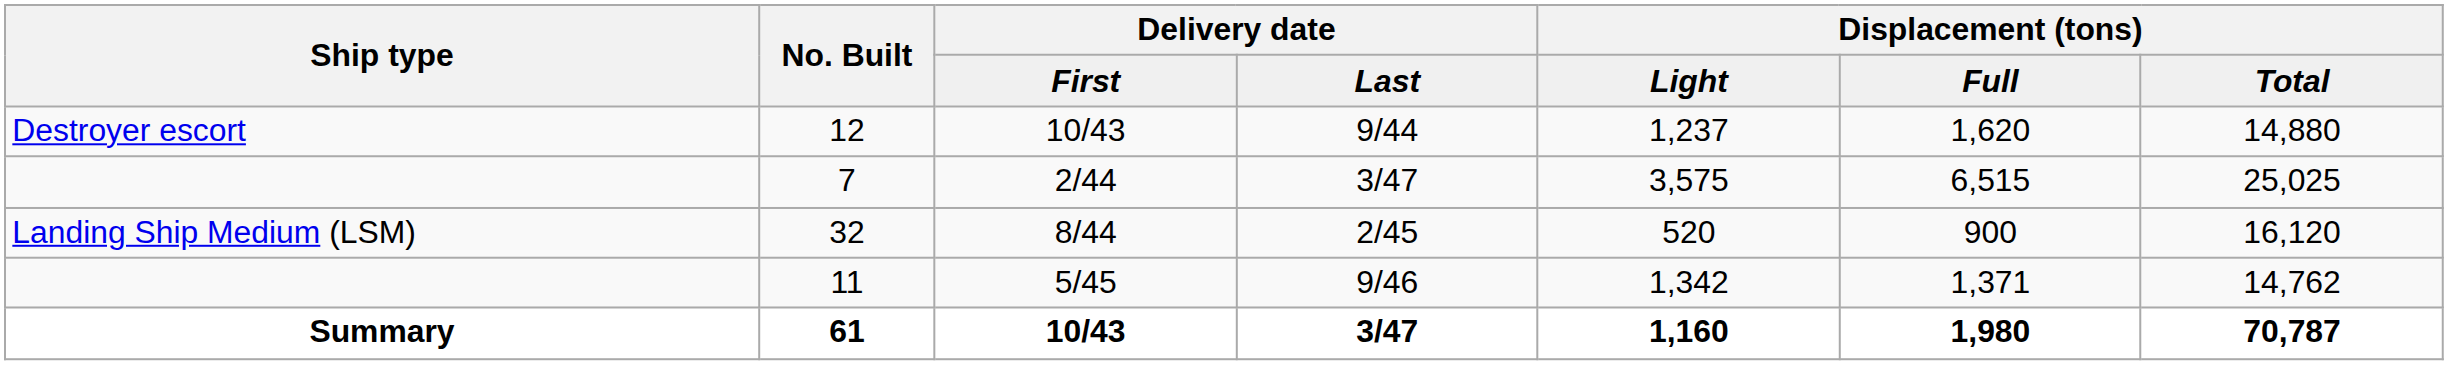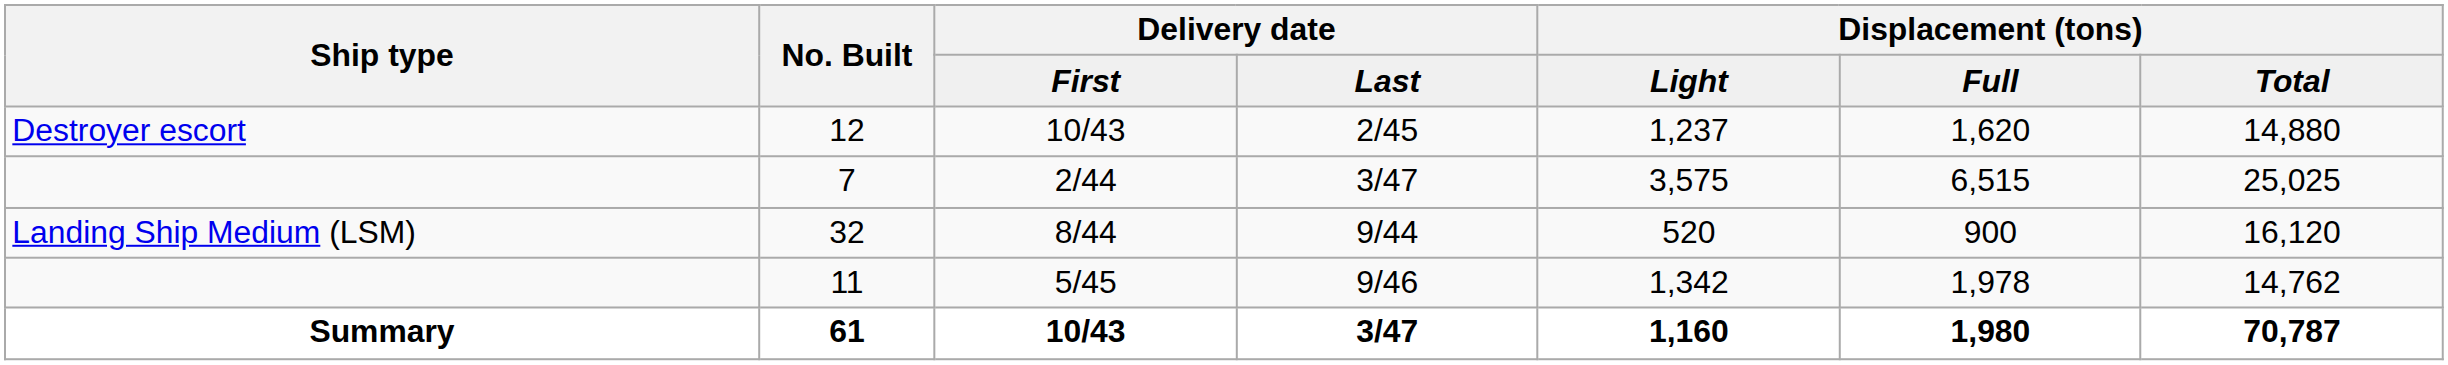(1387, 130) 9/44 -> (1387, 130) 2/45
(1387, 231) 2/45 -> (1387, 231) 9/44
(1990, 282) 1,371 -> (1990, 282) 1,978
